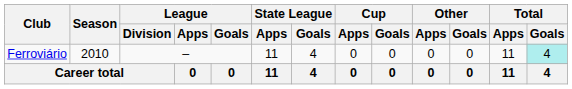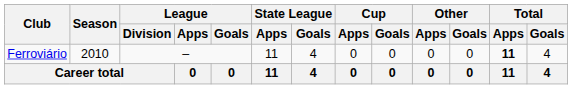(508, 53) normal -> (508, 53) bold
(547, 53) paleturquoise background -> (547, 53) no background
